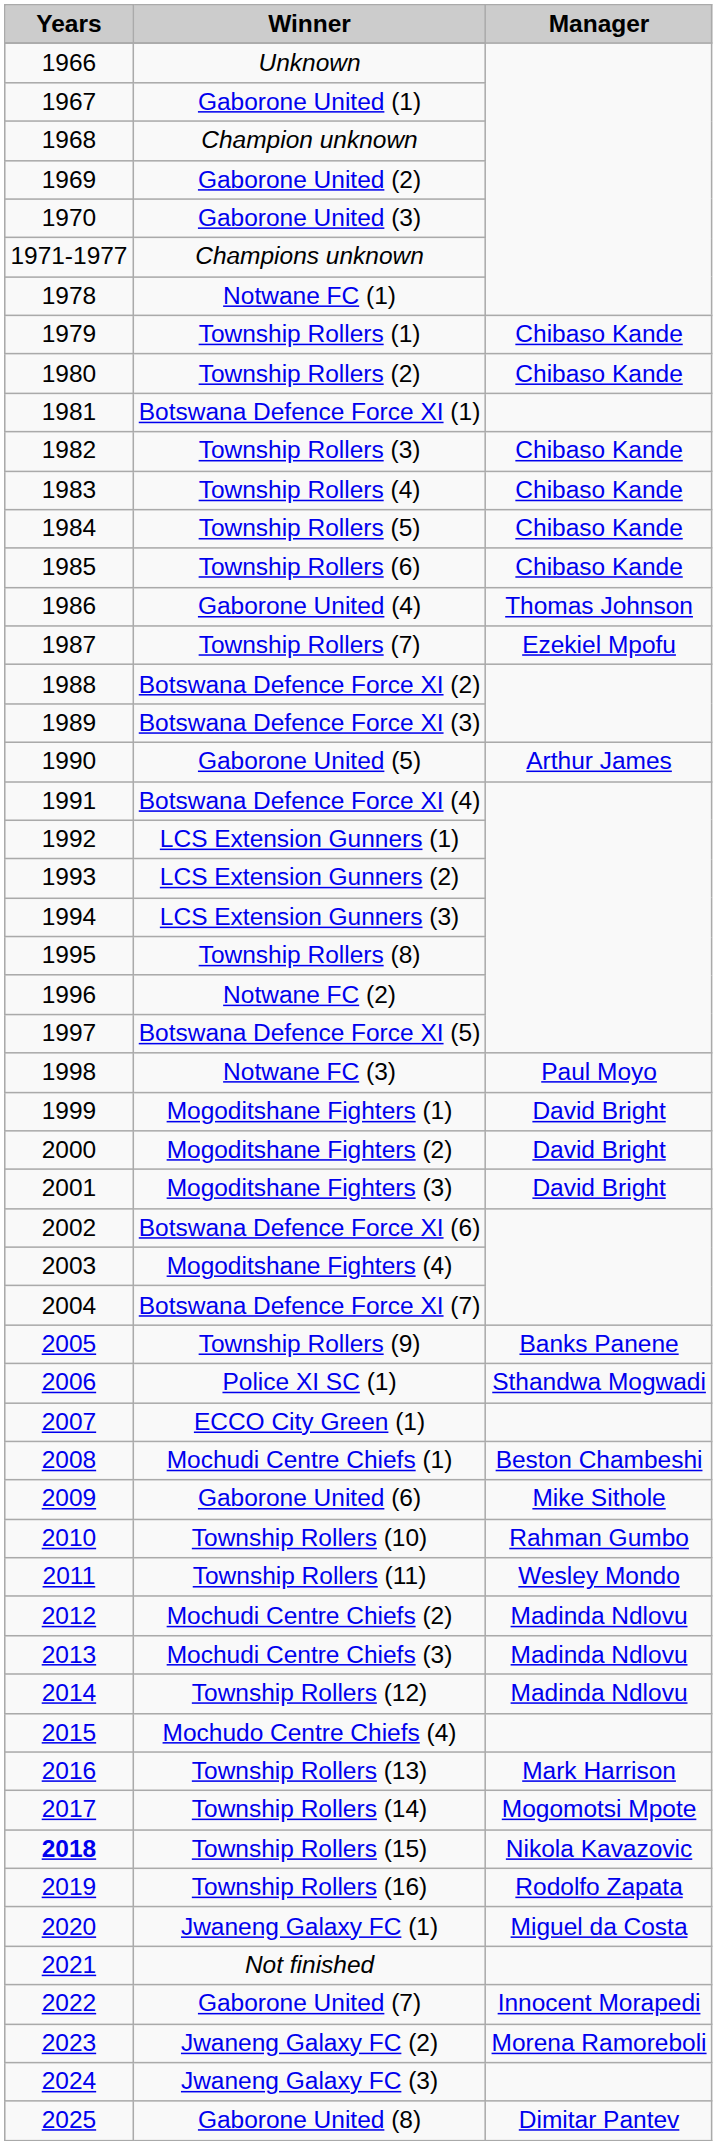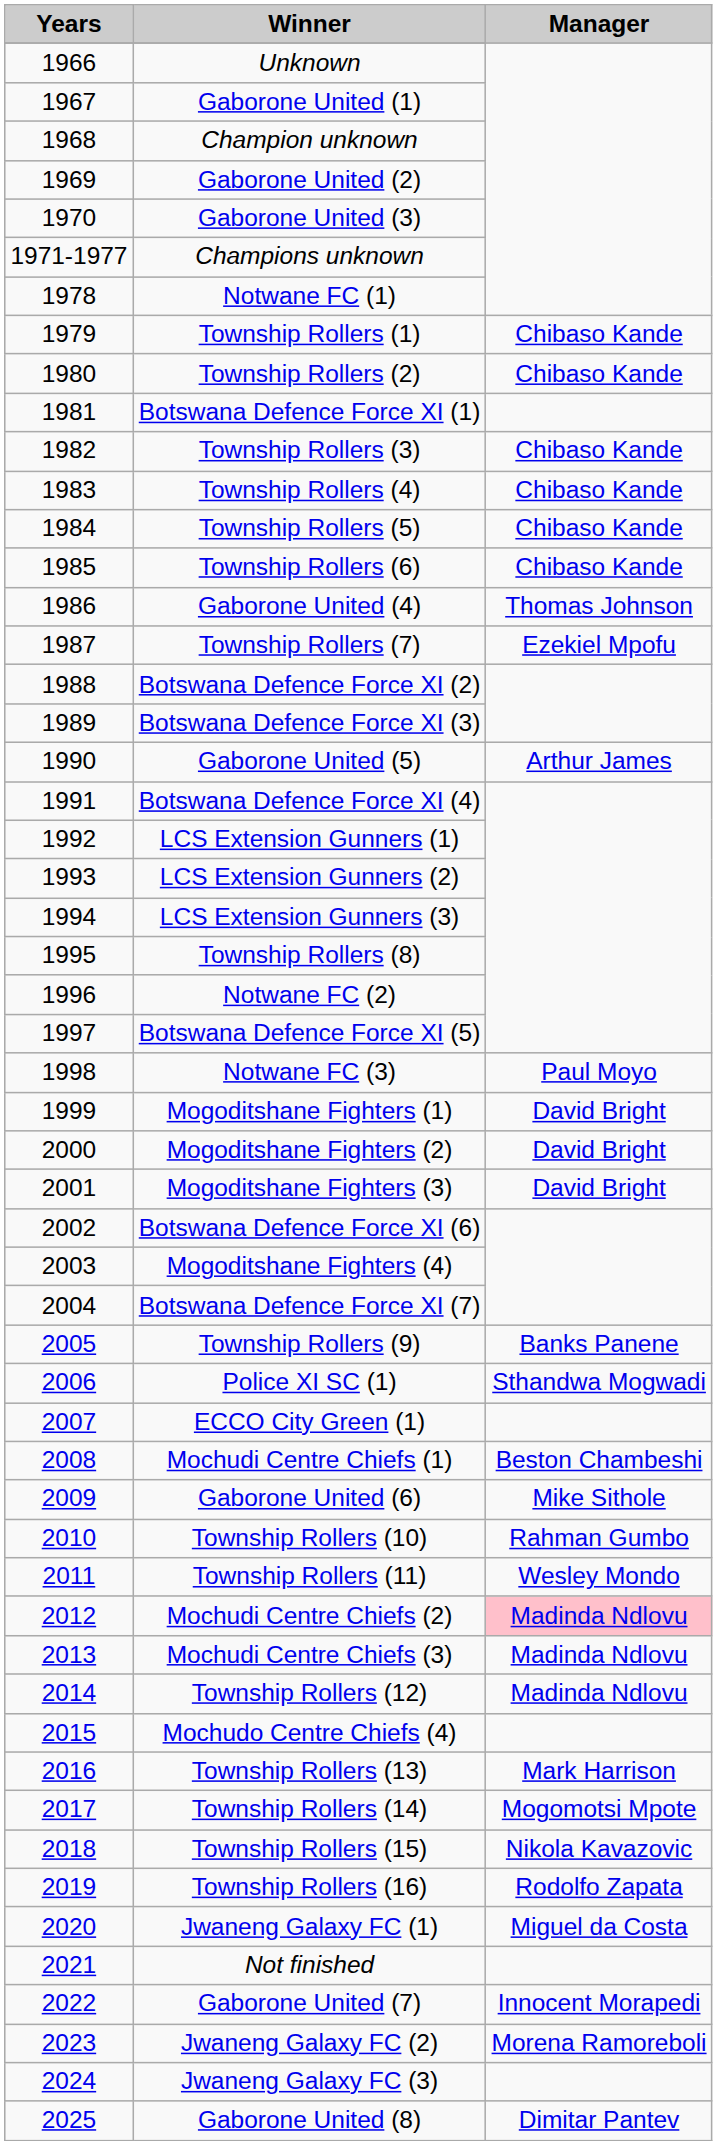(599, 1615) no background -> (599, 1615) pink background
(69, 1848) bold -> (69, 1848) normal
